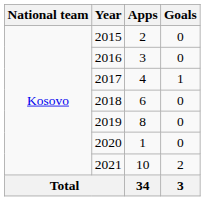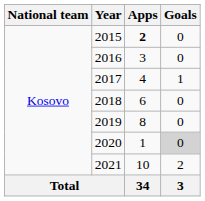(143, 36) normal -> (143, 36) bold
(180, 143) no background -> (180, 143) lightgrey background
